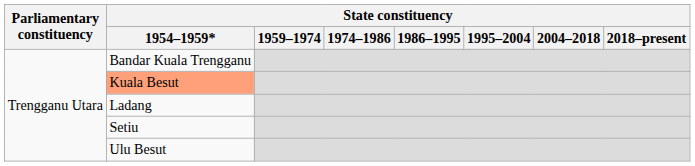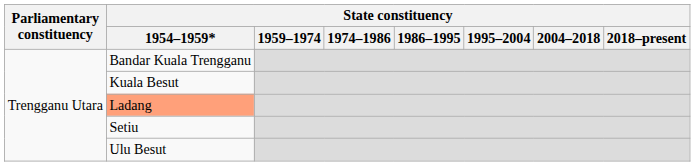(144, 82) lightsalmon background -> (144, 82) no background
(131, 104) no background -> (131, 104) lightsalmon background
